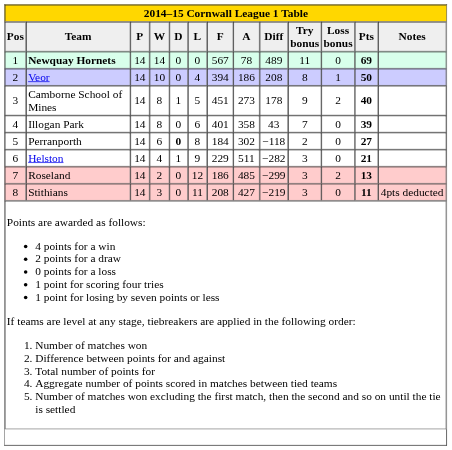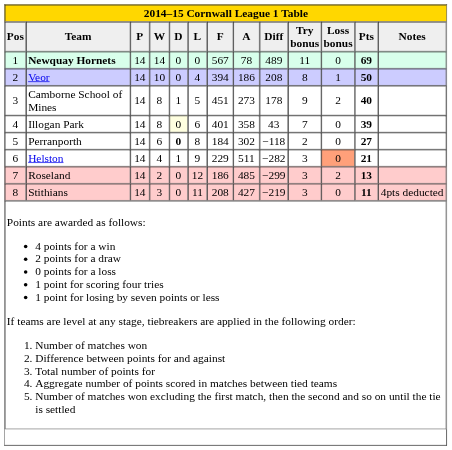(178, 124) no background -> (178, 124) lightyellow background
(338, 158) no background -> (338, 158) lightsalmon background
